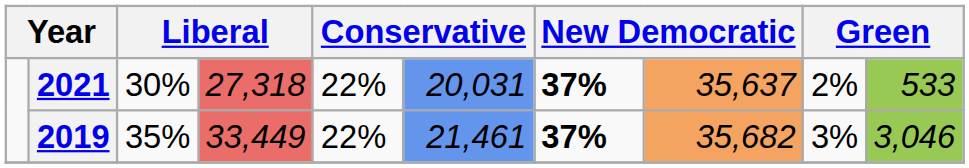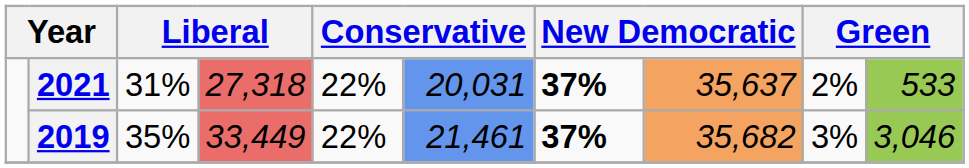(158, 84) 30% -> (158, 84) 31%
